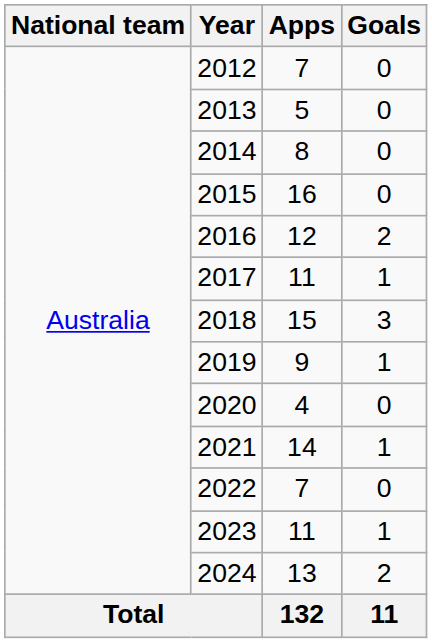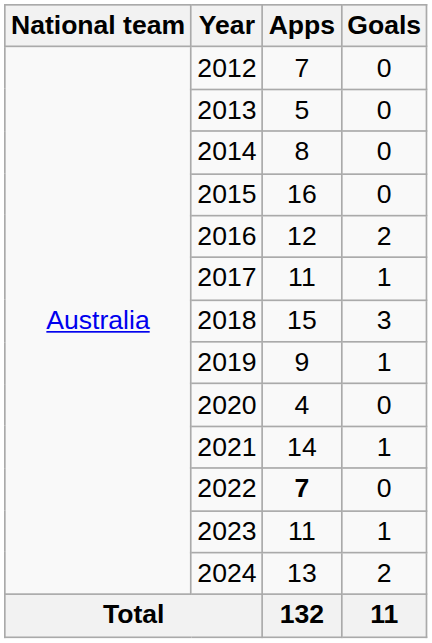(302, 488) normal -> (302, 488) bold
